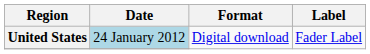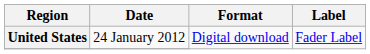(139, 37) lightblue background -> (139, 37) no background
